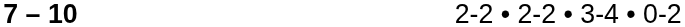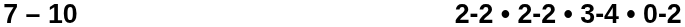(568, 14) normal -> (568, 14) bold
